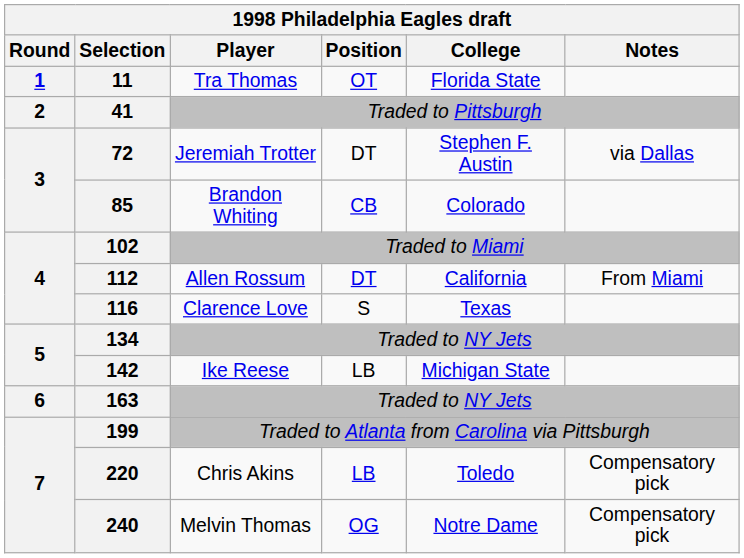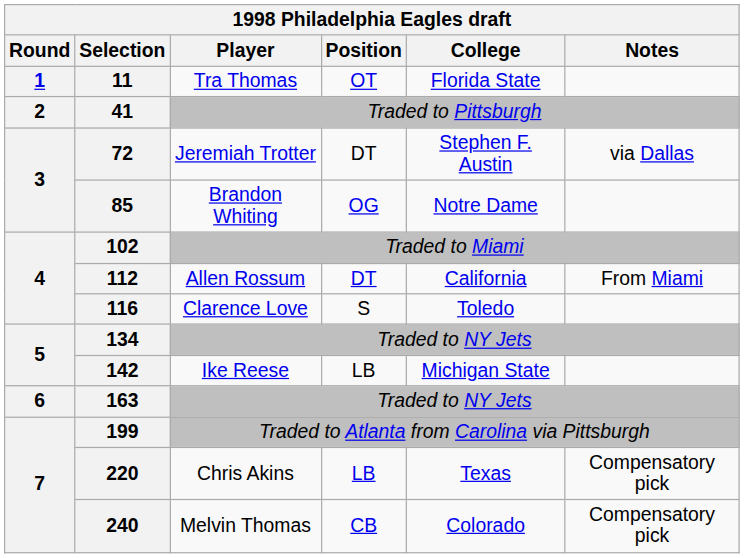(364, 206) CB -> (364, 206) OG
(486, 206) Colorado -> (486, 206) Notre Dame
(486, 309) Texas -> (486, 309) Toledo
(486, 473) Toledo -> (486, 473) Texas
(364, 525) OG -> (364, 525) CB
(486, 525) Notre Dame -> (486, 525) Colorado
